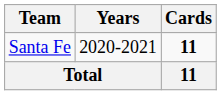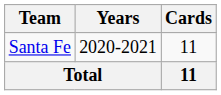(188, 47) bold -> (188, 47) normal
